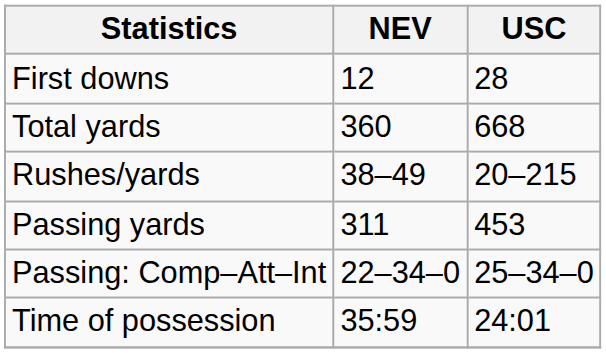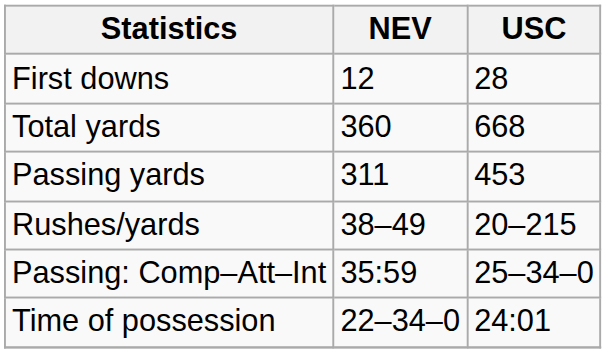rows swapped: (106, 175) <-> (109, 224)
(400, 273) 22–34–0 -> (379, 273) 35:59
(379, 321) 35:59 -> (400, 321) 22–34–0
